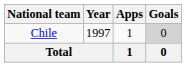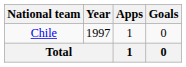(164, 33) lightgrey background -> (164, 33) no background
